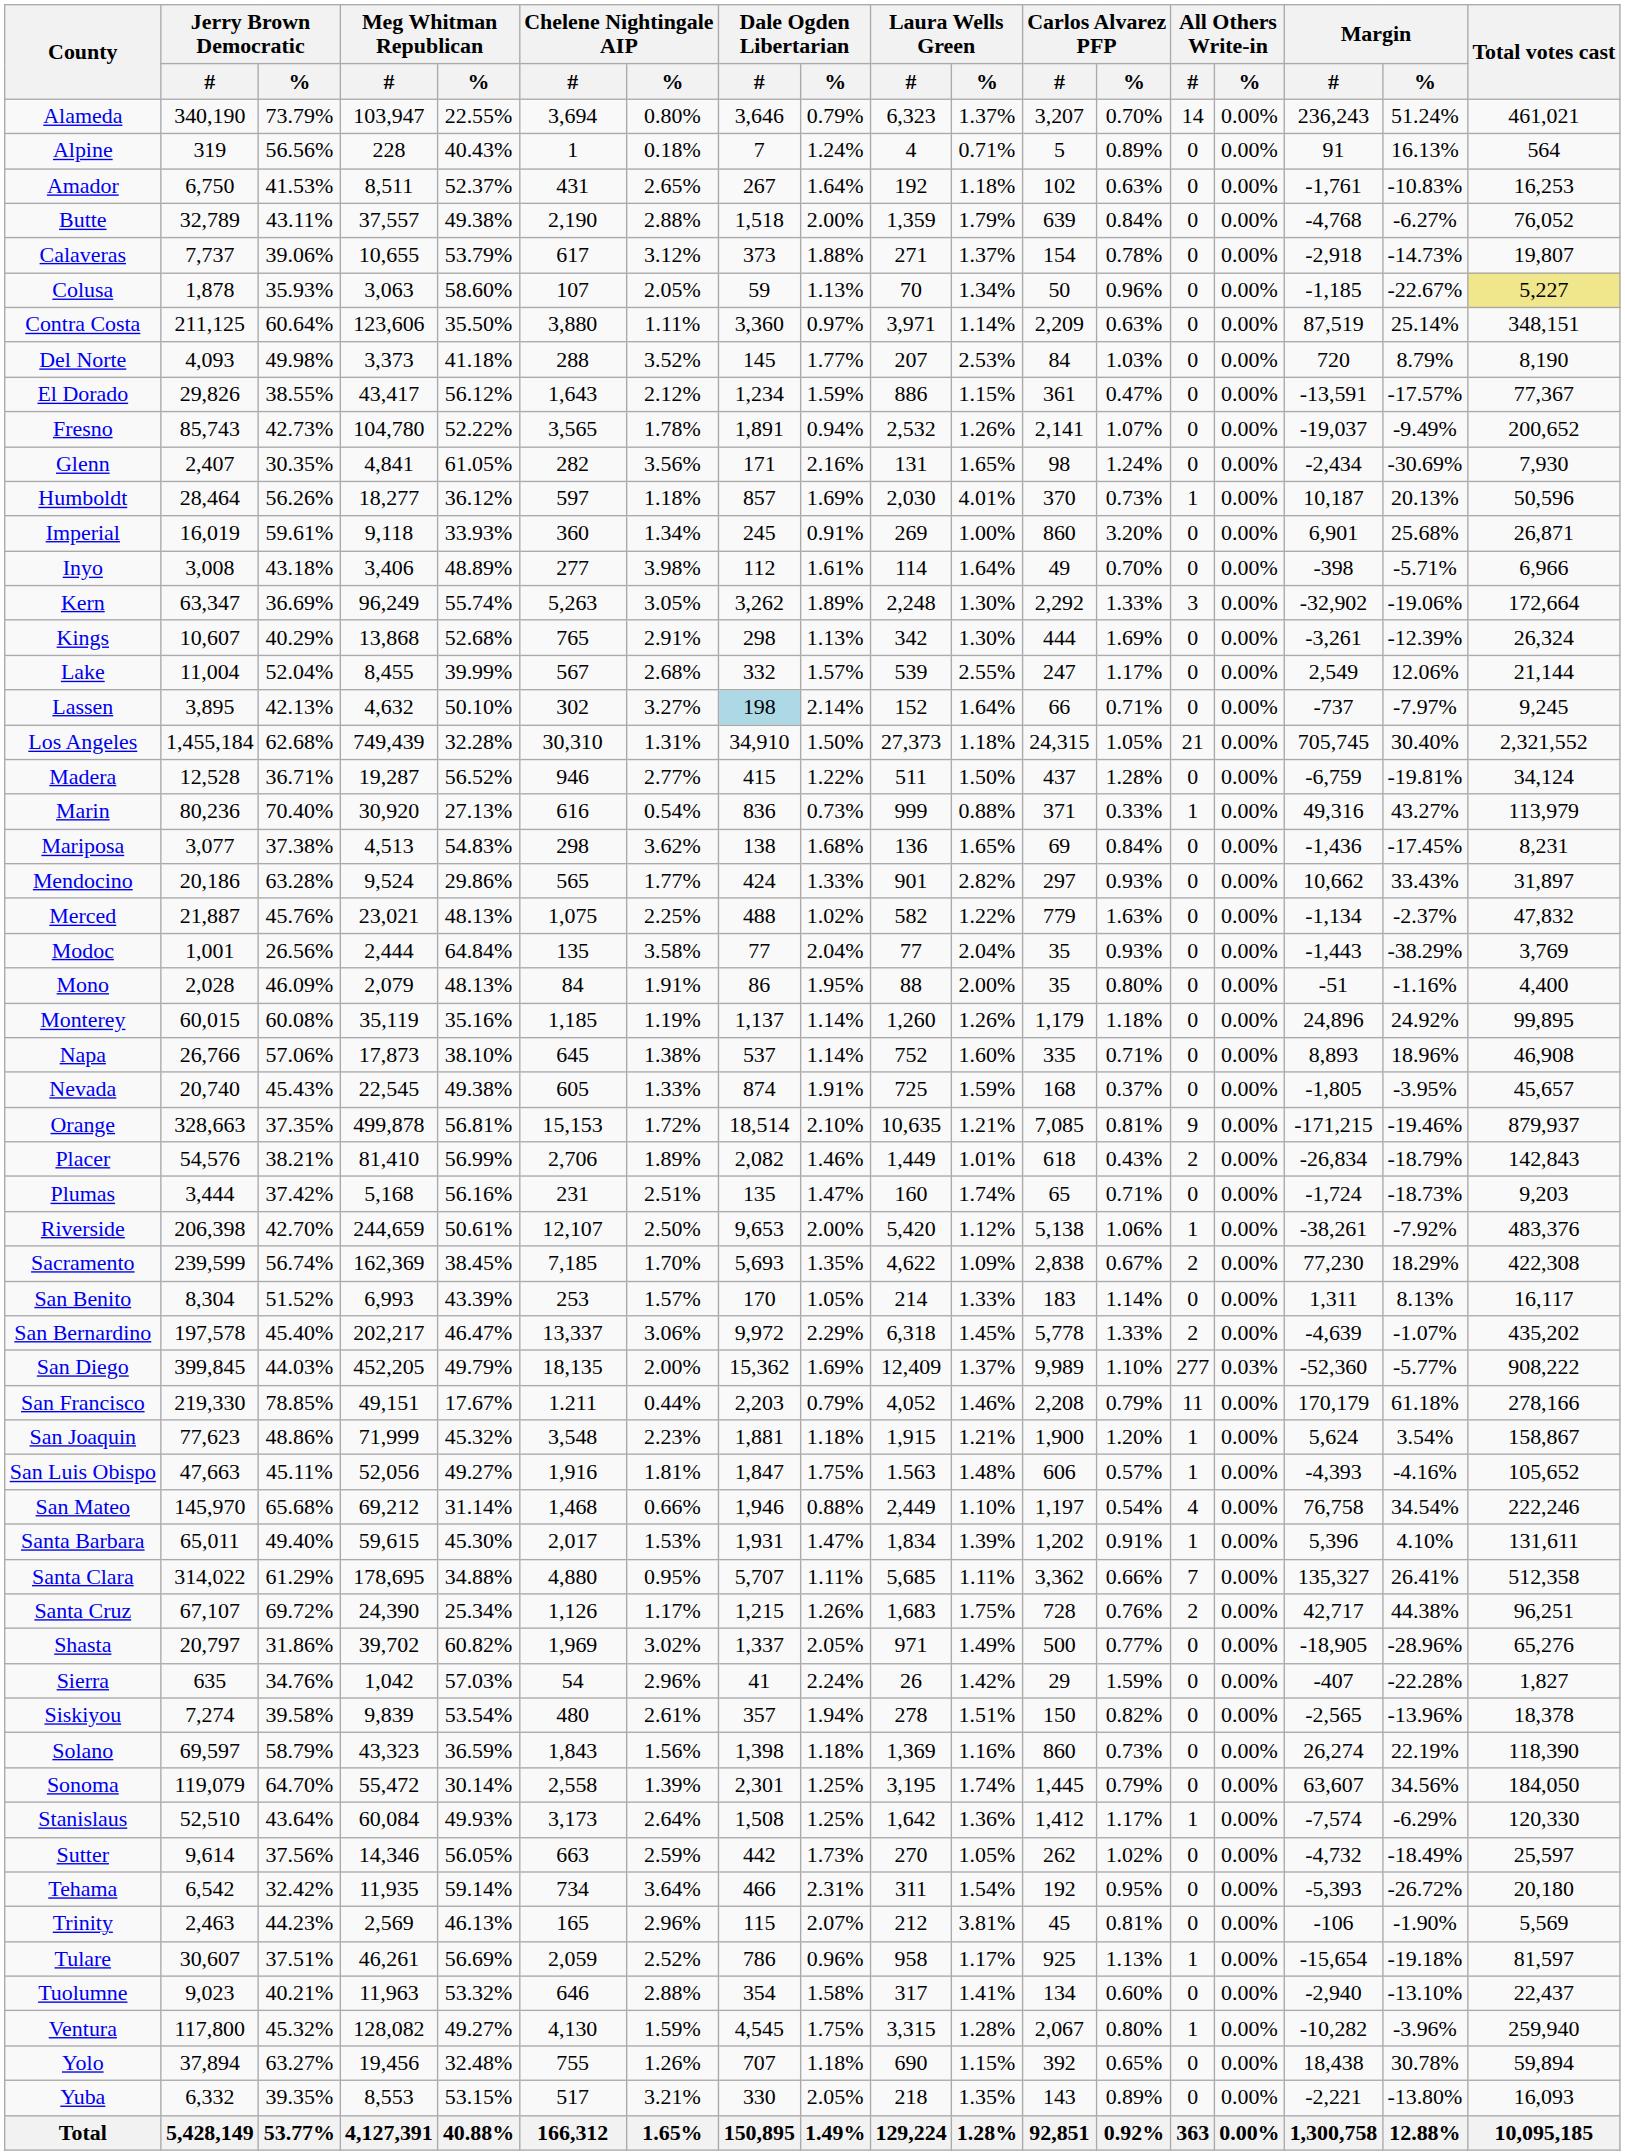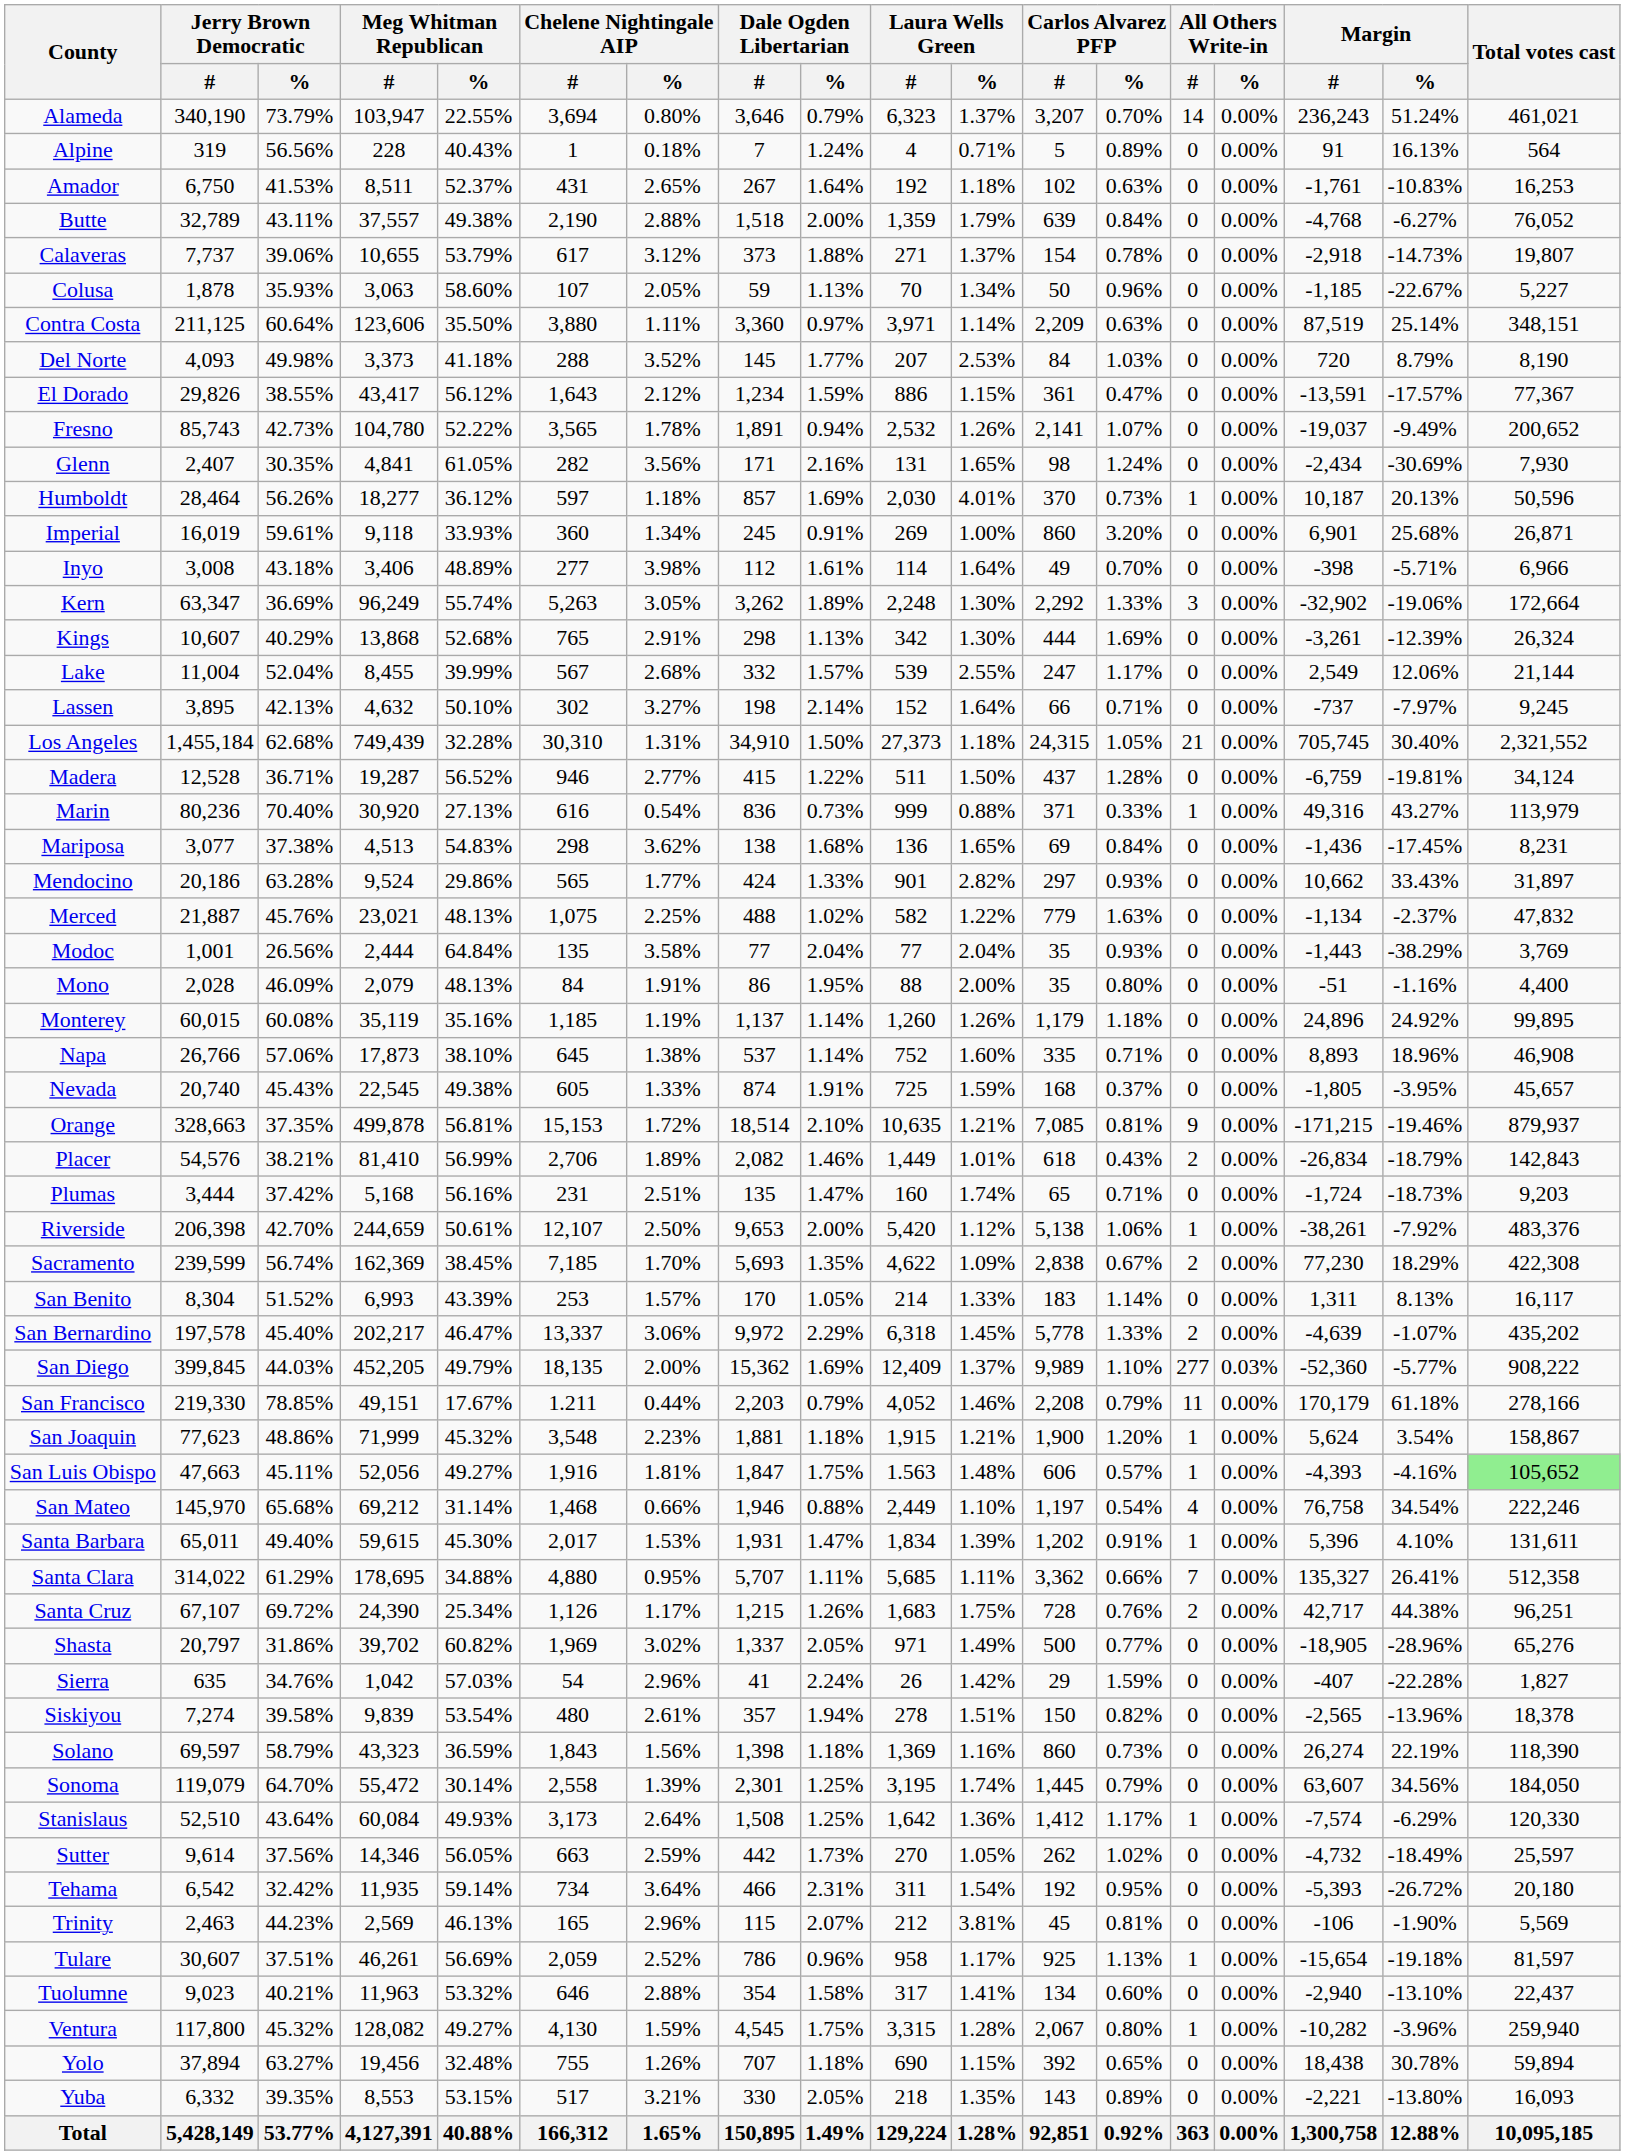(1544, 289) khaki background -> (1544, 289) no background
(759, 707) lightblue background -> (759, 707) no background
(1544, 1471) no background -> (1544, 1471) lightgreen background
